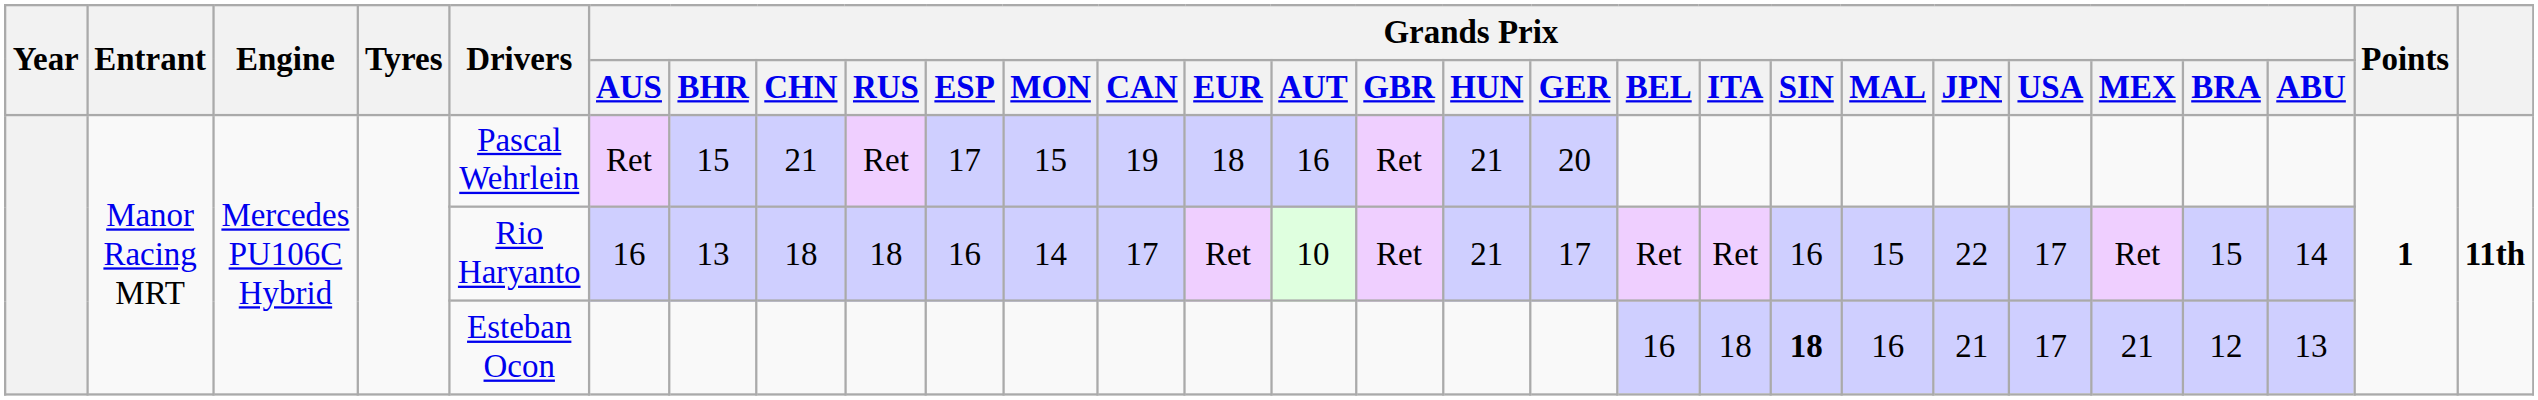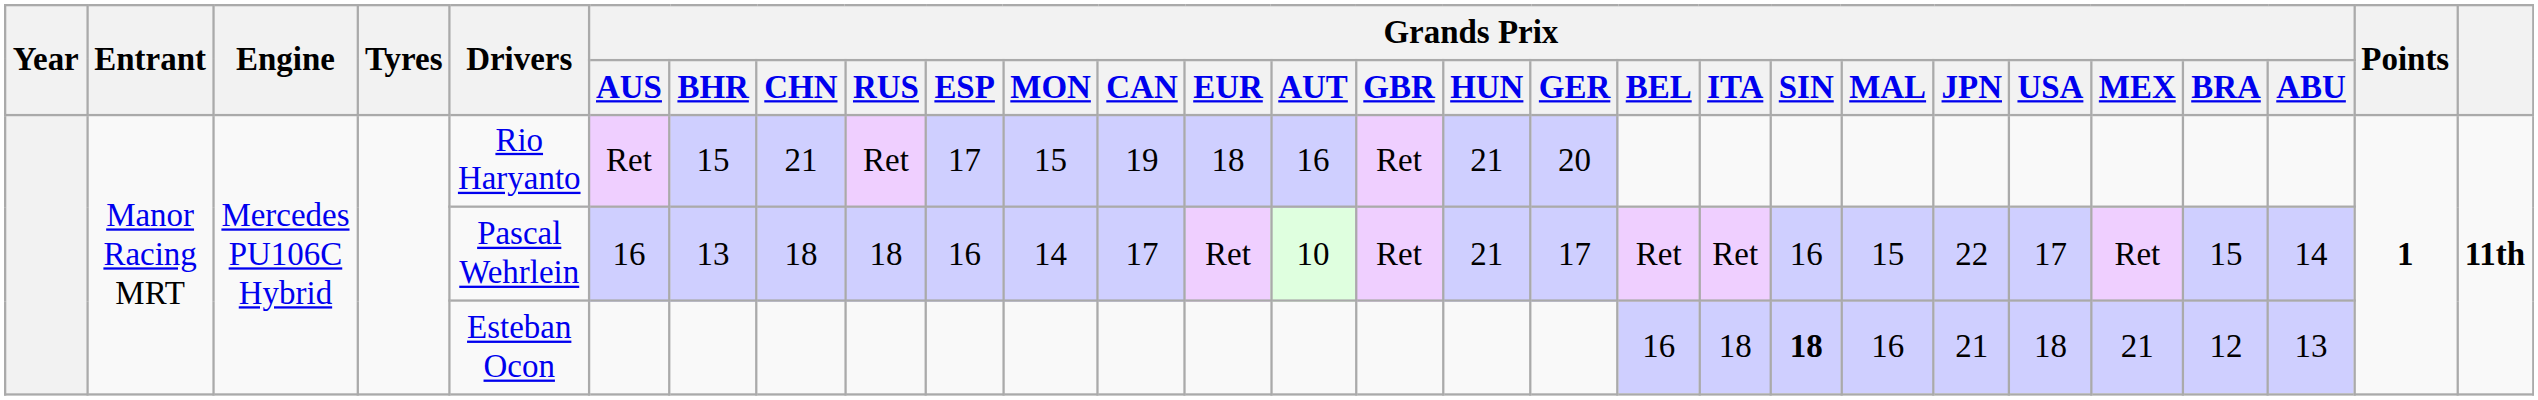(519, 160) Pascal Wehrlein -> (519, 160) Rio Haryanto
(519, 253) Rio Haryanto -> (519, 253) Pascal Wehrlein
(2050, 346) 17 -> (2050, 346) 18
